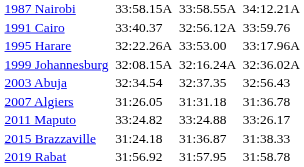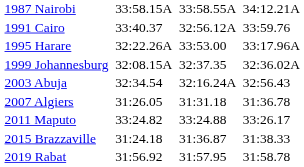(208, 64) 32:16.24A -> (203, 64) 32:37.35
(203, 83) 32:37.35 -> (208, 83) 32:16.24A
